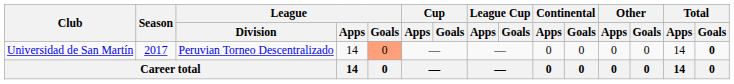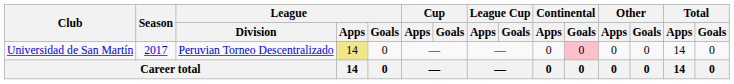(352, 50) no background -> (352, 50) khaki background
(385, 50) lightsalmon background -> (385, 50) no background
(581, 50) no background -> (581, 50) pink background
(712, 50) bold -> (712, 50) normal
